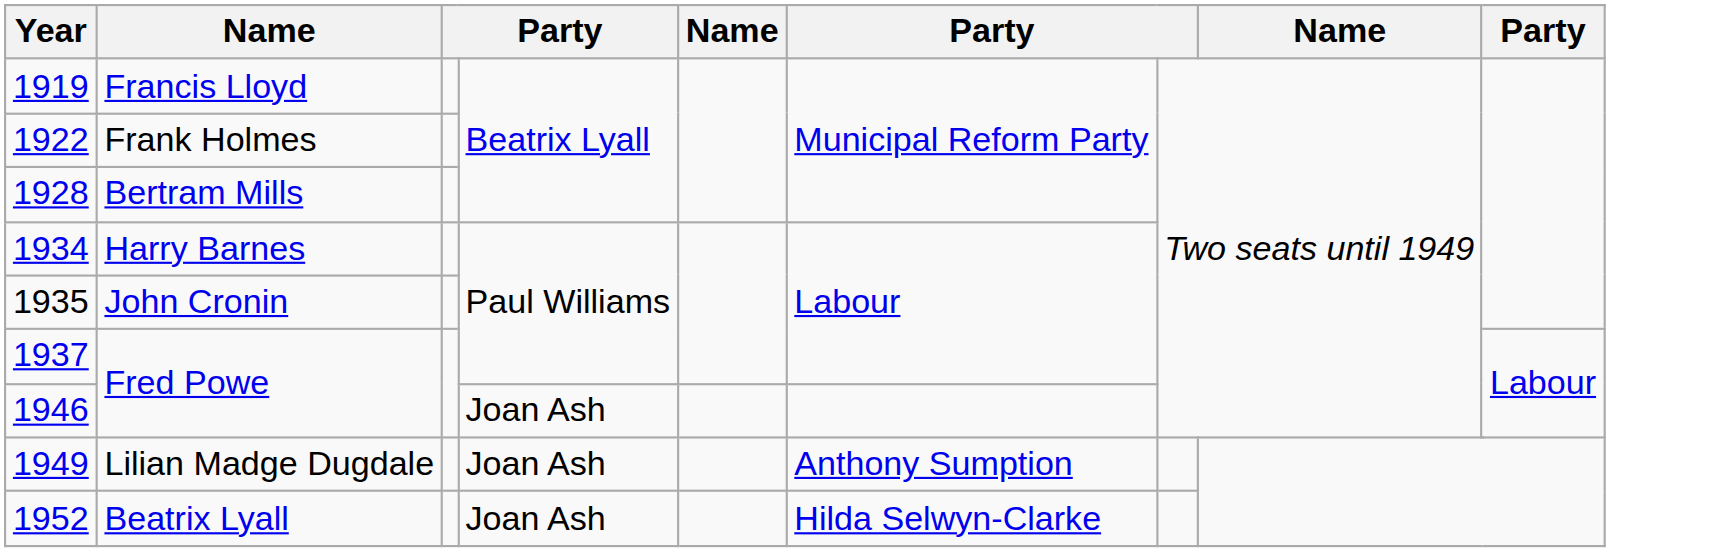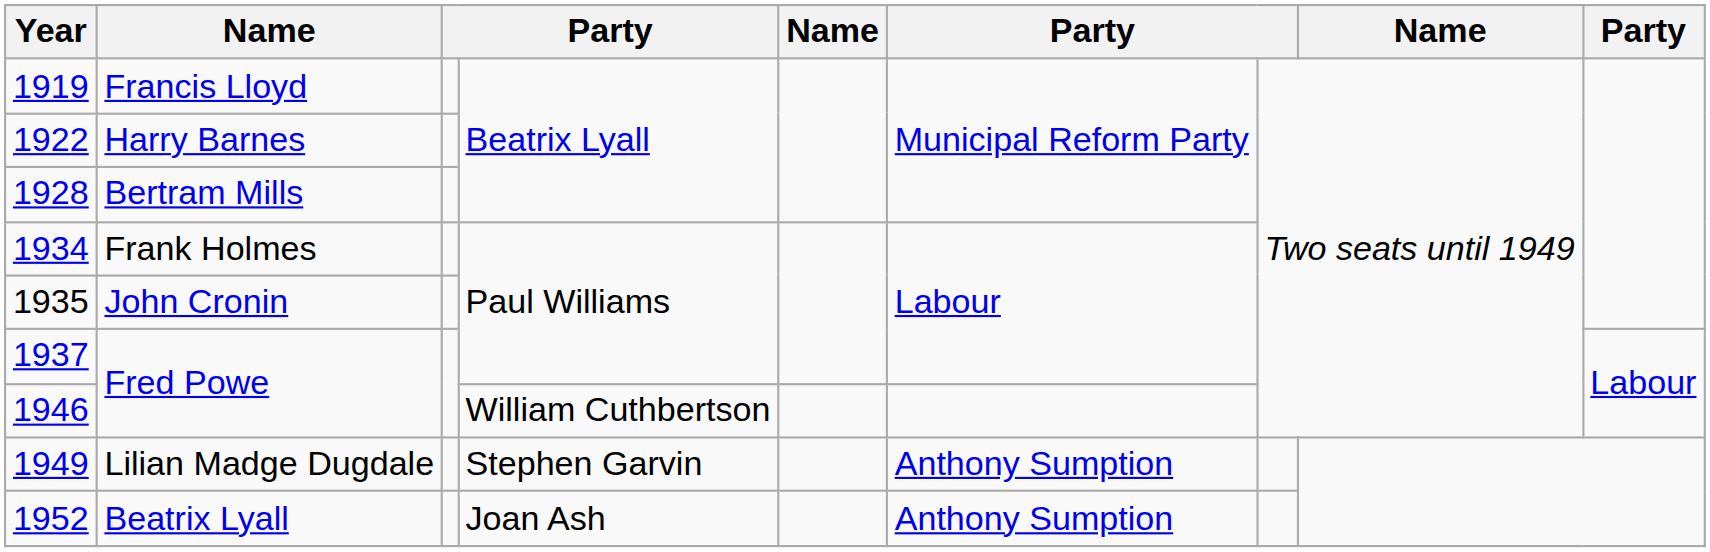(210, 139) Frank Holmes -> (205, 139) Harry Barnes
(205, 247) Harry Barnes -> (210, 247) Frank Holmes
(536, 409) Joan Ash -> (618, 409) William Cuthbertson
(536, 463) Joan Ash -> (584, 463) Stephen Garvin
(948, 517) Hilda Selwyn-Clarke -> (1034, 517) Anthony Sumption
